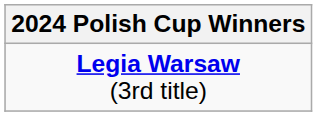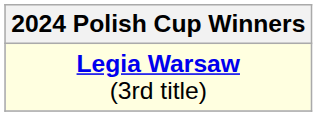(158, 76) no background -> (158, 76) lightyellow background
